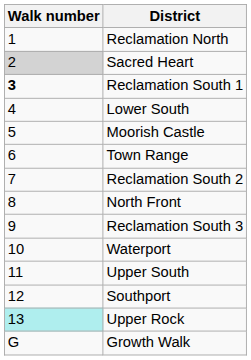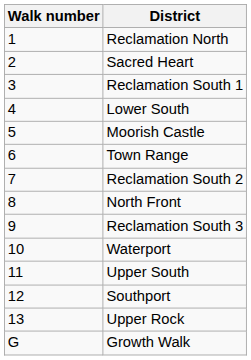(12, 62) lightgrey background -> (12, 62) no background
(12, 86) bold -> (12, 86) normal
(16, 319) paleturquoise background -> (16, 319) no background
